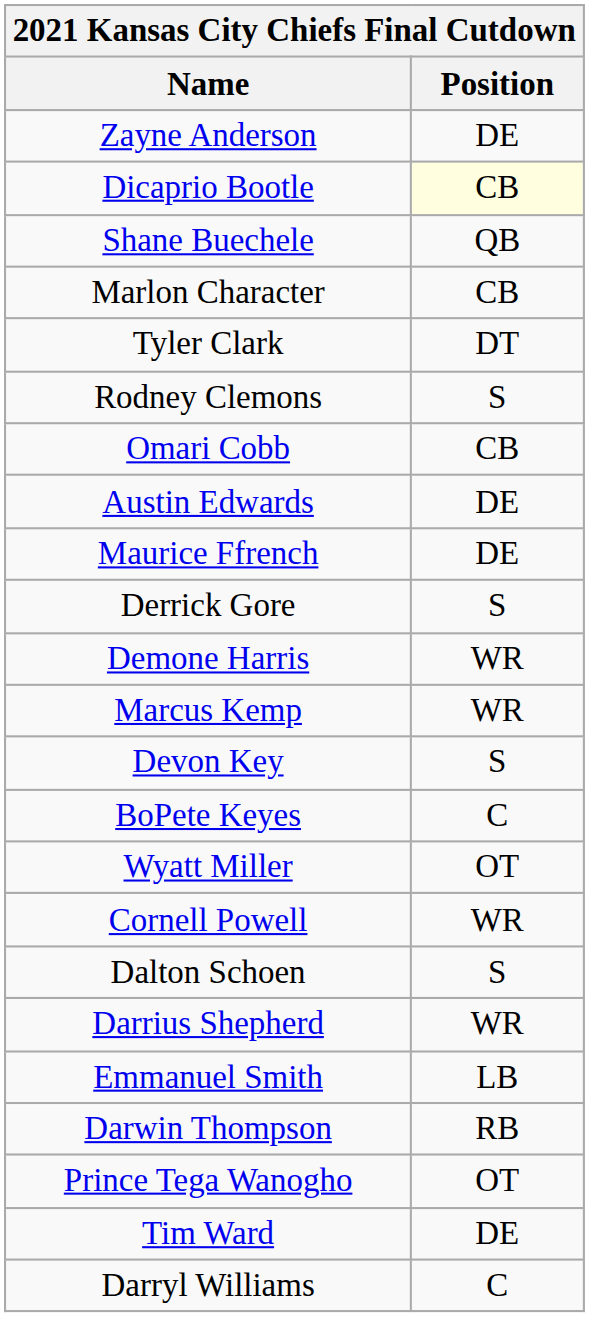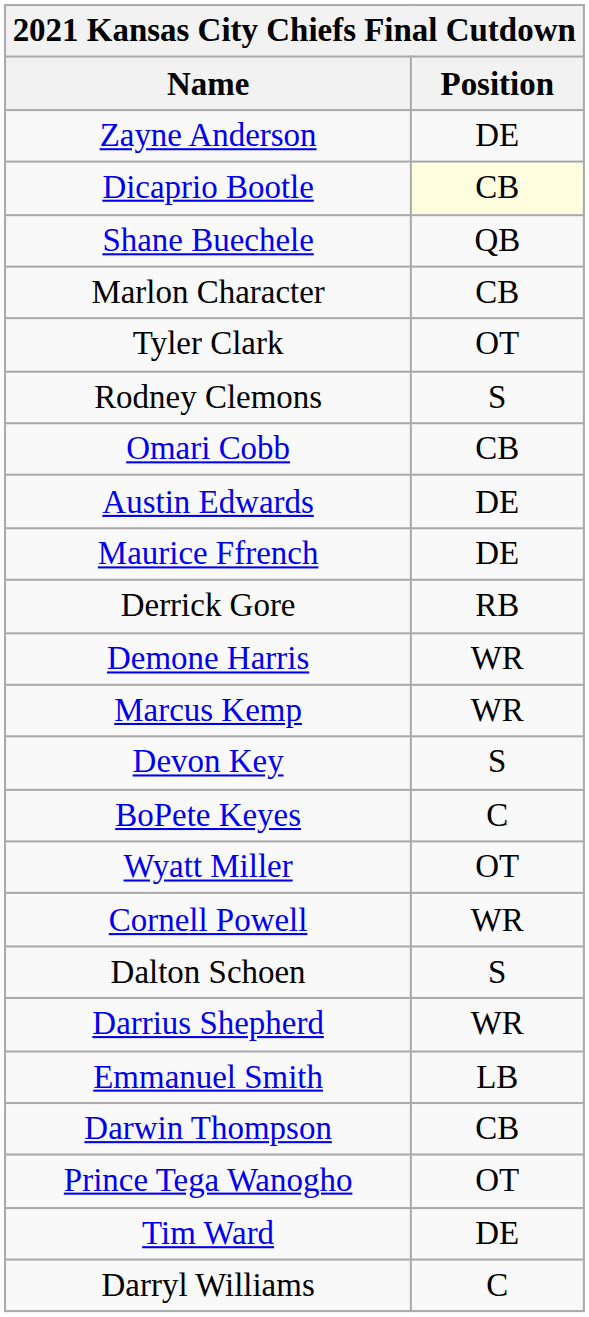(497, 344) DT -> (497, 344) OT
(497, 605) S -> (497, 605) RB
(497, 1128) RB -> (497, 1128) CB
